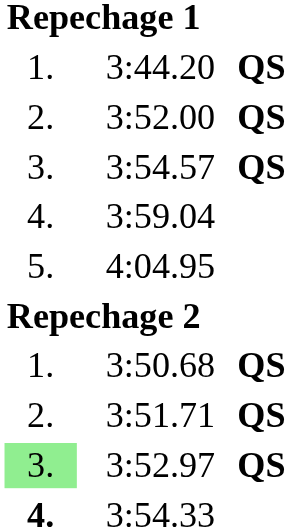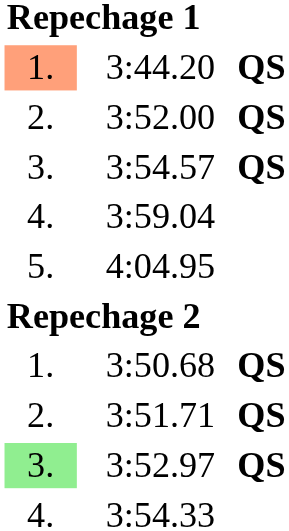(41, 67) no background -> (41, 67) lightsalmon background
(41, 514) bold -> (41, 514) normal
